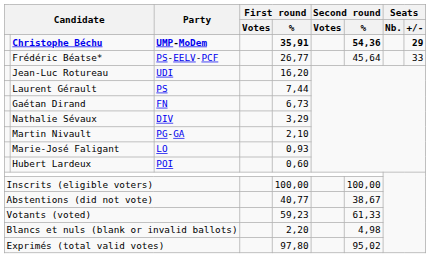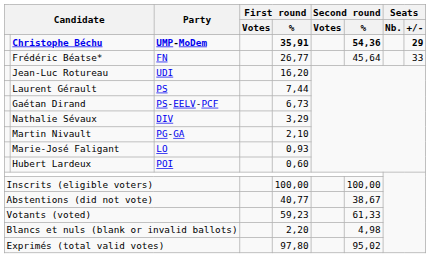(187, 58) PS-EELV-PCF -> (162, 58) FN
(162, 104) FN -> (187, 104) PS-EELV-PCF
